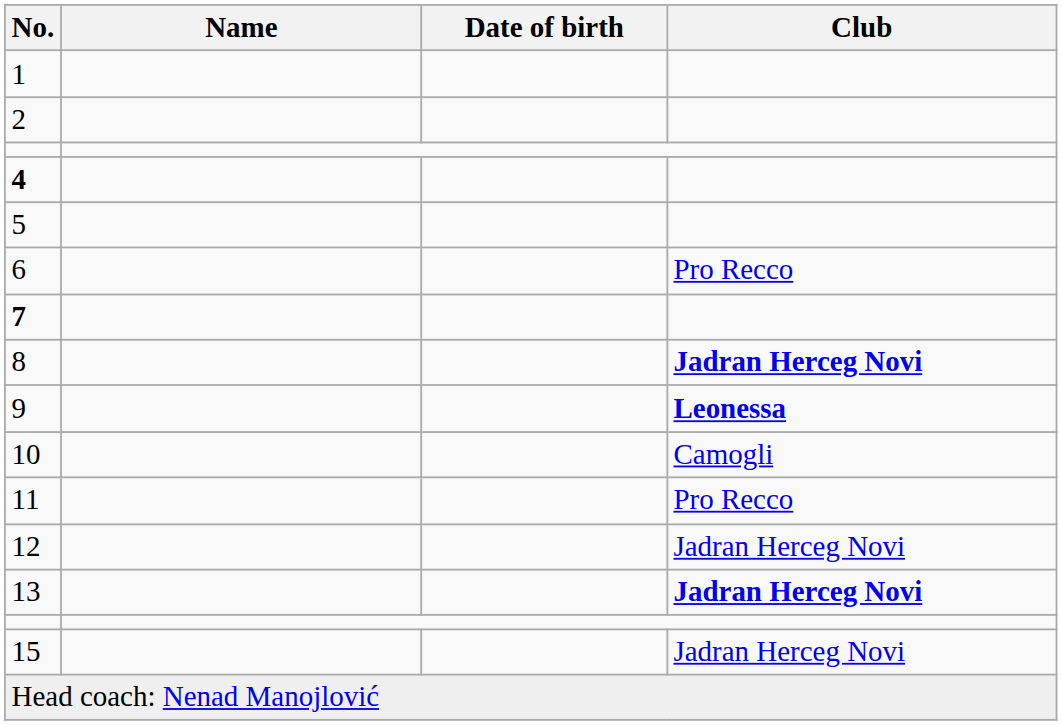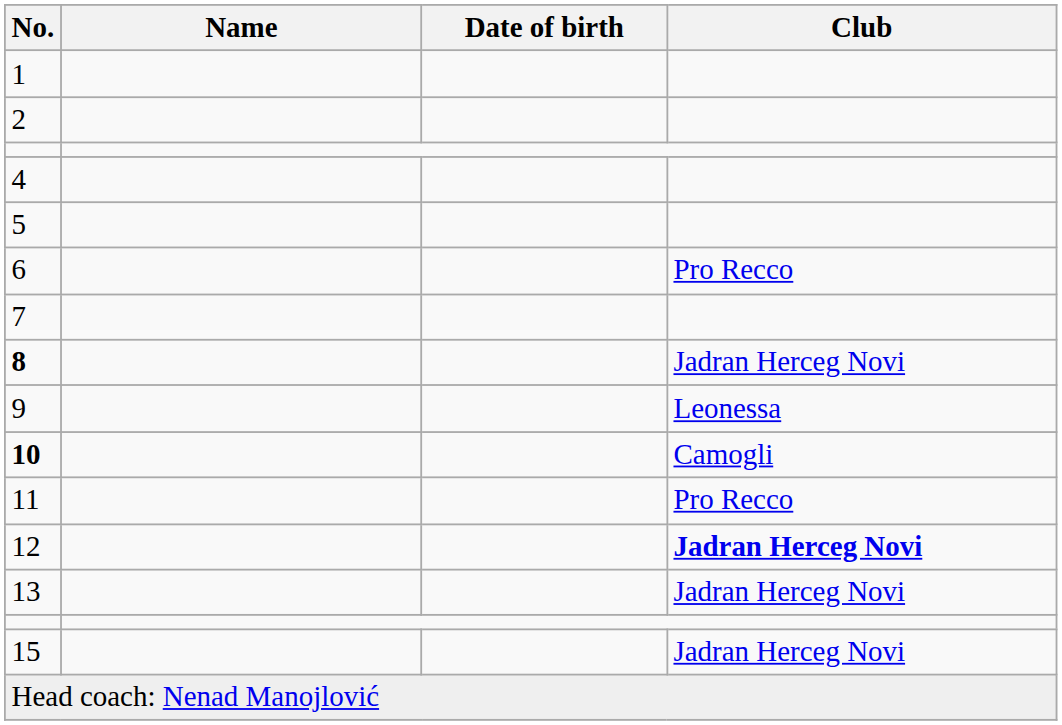(19, 178) bold -> (19, 178) normal
(19, 316) bold -> (19, 316) normal
(19, 362) normal -> (19, 362) bold
(798, 362) bold -> (789, 362) normal
(730, 408) bold -> (727, 408) normal
(26, 454) normal -> (26, 454) bold
(789, 546) normal -> (798, 546) bold
(798, 591) bold -> (789, 591) normal
